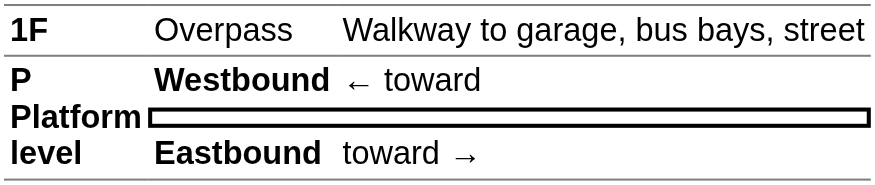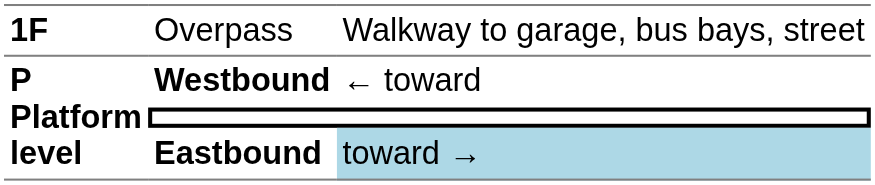(412, 152) no background -> (412, 152) lightblue background
